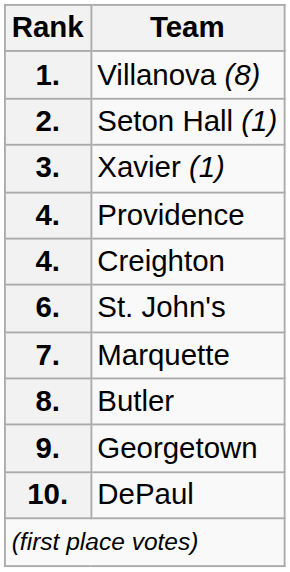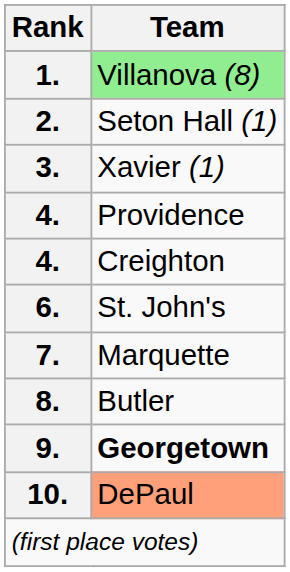(179, 74) no background -> (179, 74) lightgreen background
(177, 448) normal -> (183, 448) bold
(146, 494) no background -> (146, 494) lightsalmon background
